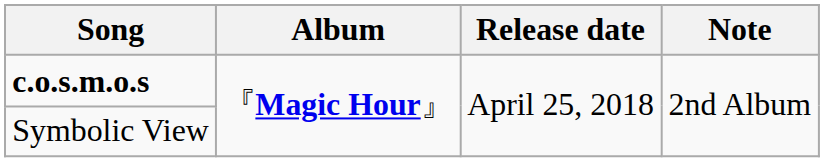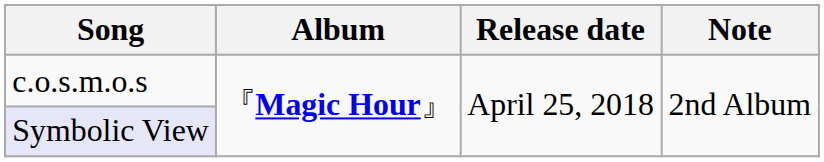(81, 80) bold -> (80, 80) normal
(111, 130) no background -> (111, 130) lavender background
